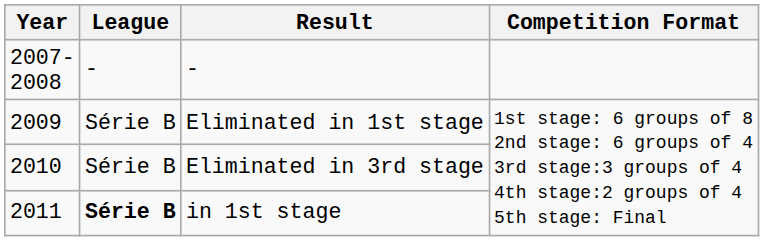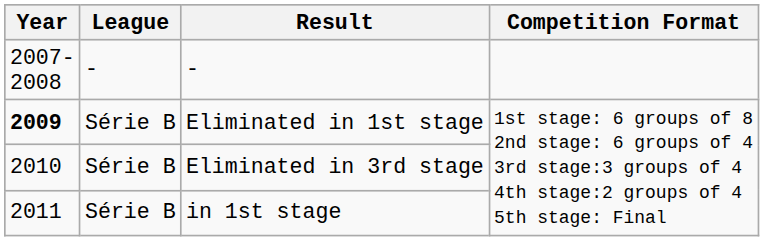(36, 123) normal -> (36, 123) bold
(130, 212) bold -> (130, 212) normal
